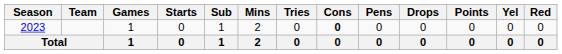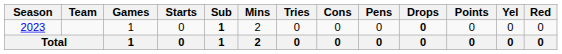(221, 27) normal -> (221, 27) bold
(338, 27) bold -> (338, 27) normal
(423, 27) normal -> (423, 27) bold
